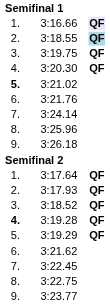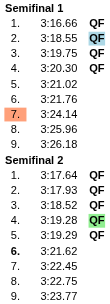(97, 23) lavender background -> (97, 23) no background
(15, 84) bold -> (15, 84) normal
(15, 114) no background -> (15, 114) lightsalmon background
(15, 220) bold -> (15, 220) normal
(97, 220) no background -> (97, 220) lightgreen background
(15, 251) normal -> (15, 251) bold
